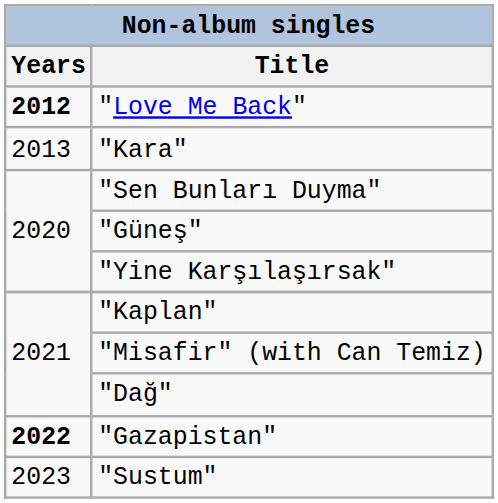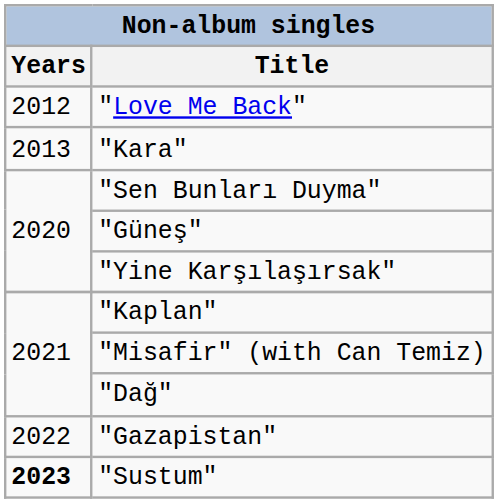(41, 108) bold -> (41, 108) normal
(41, 436) bold -> (41, 436) normal
(41, 477) normal -> (41, 477) bold
